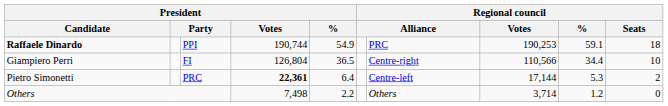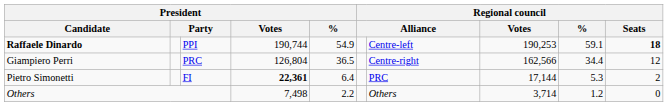(378, 45) PRC -> (391, 45) Centre-left
(655, 45) normal -> (655, 45) bold
(187, 61) FI -> (192, 61) PRC
(540, 61) 110,566 -> (540, 61) 162,566
(655, 61) 10 -> (655, 61) 12
(192, 77) PRC -> (187, 77) FI
(391, 77) Centre-left -> (378, 77) PRC
